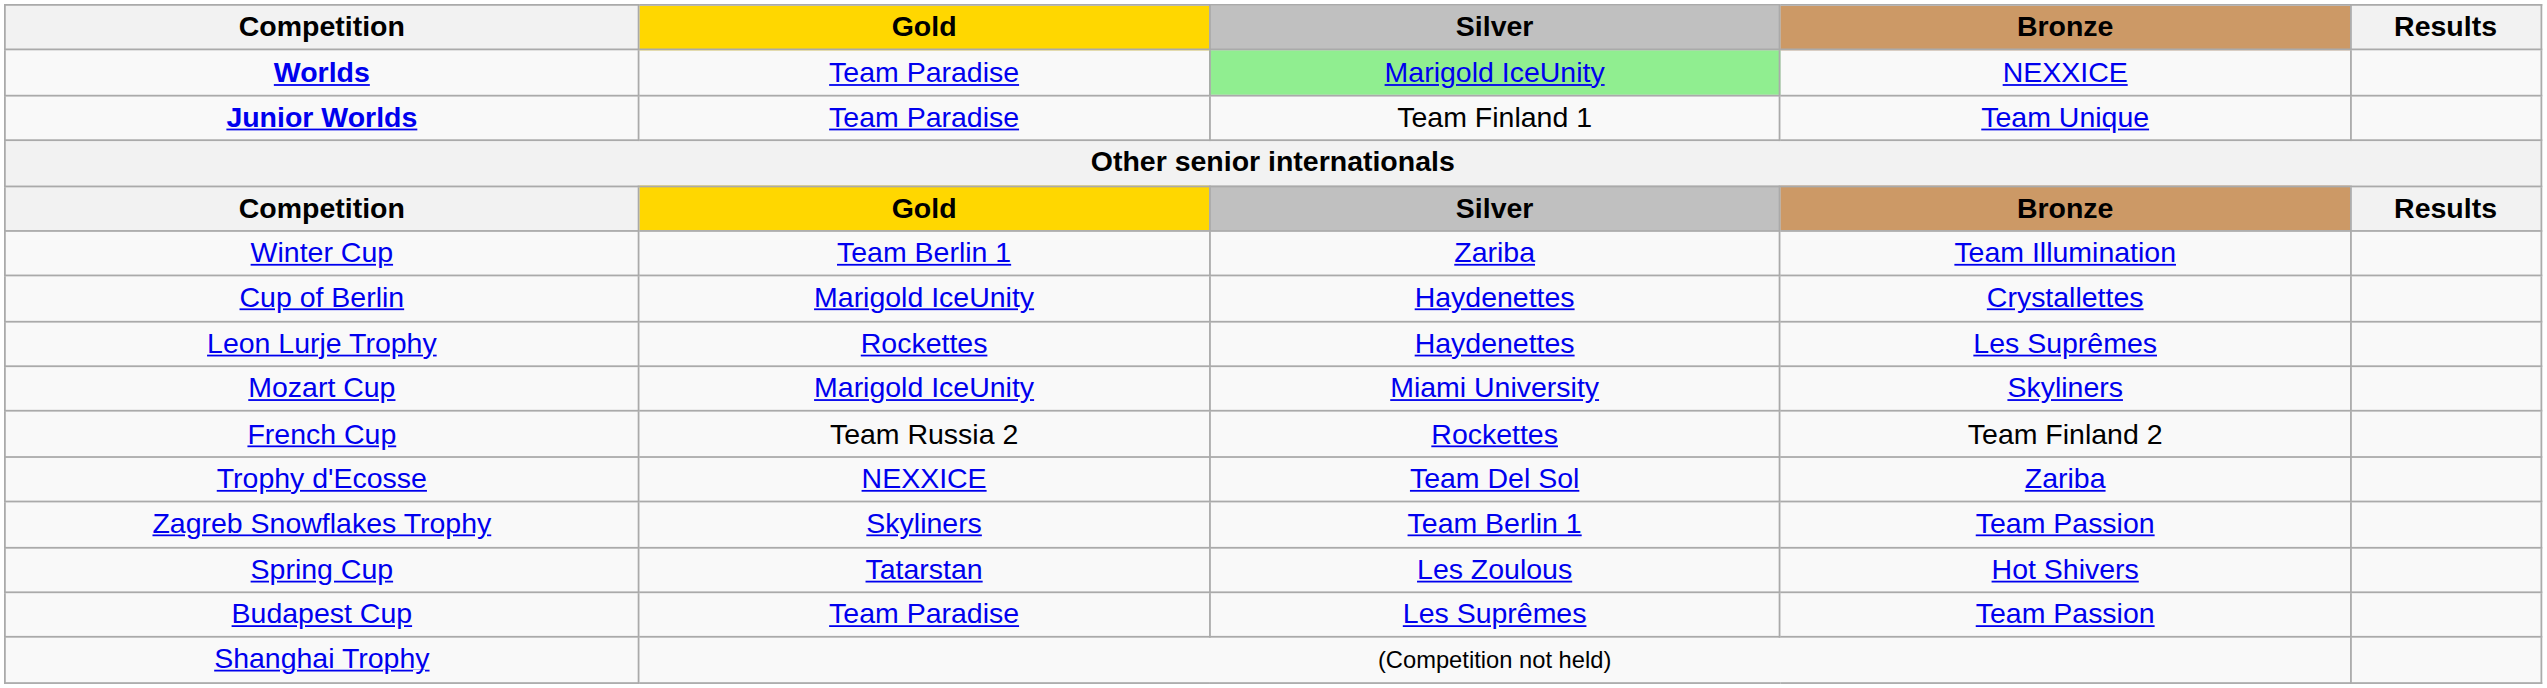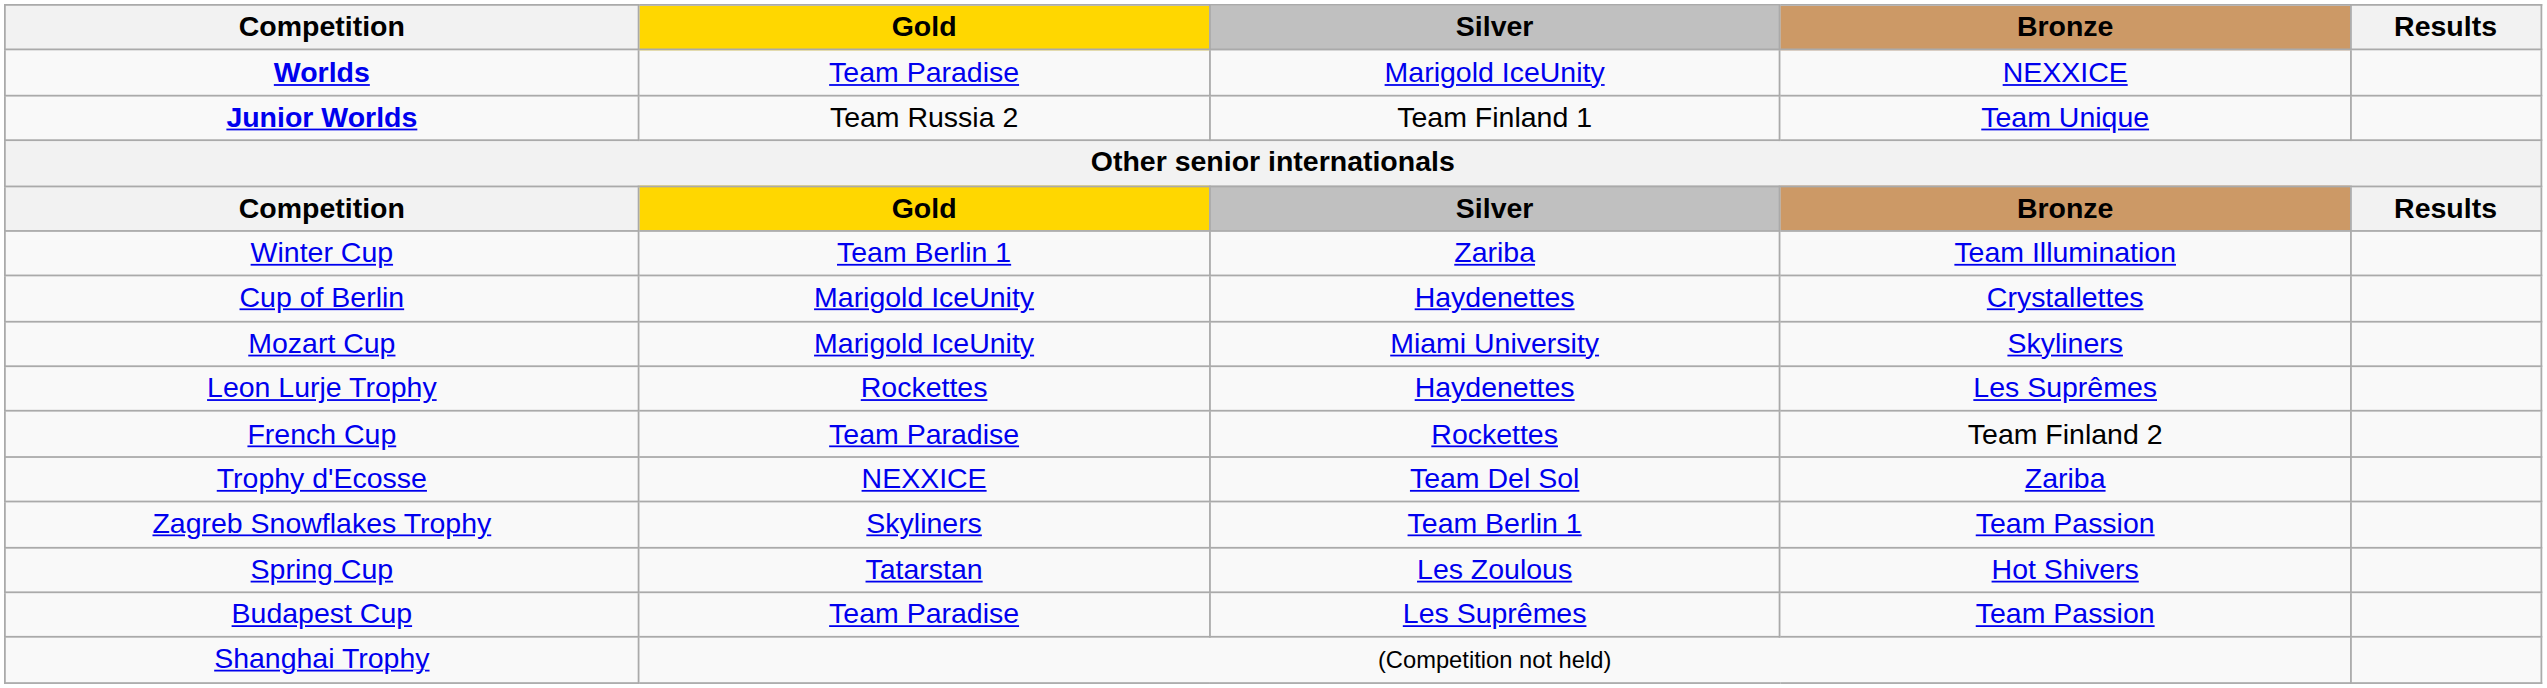(1495, 72) lightgreen background -> (1495, 72) no background
(924, 117) Team Paradise -> (924, 117) Team Russia 2
rows swapped: (322, 388) <-> (322, 343)
(924, 433) Team Russia 2 -> (924, 433) Team Paradise
